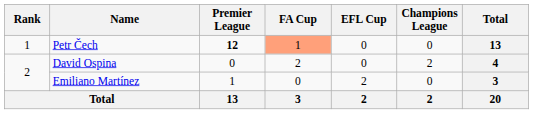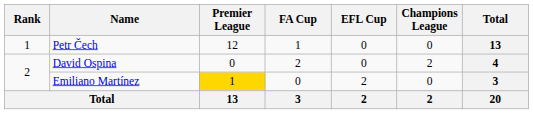(232, 44) bold -> (232, 44) normal
(298, 44) lightsalmon background -> (298, 44) no background
(232, 81) no background -> (232, 81) gold background
